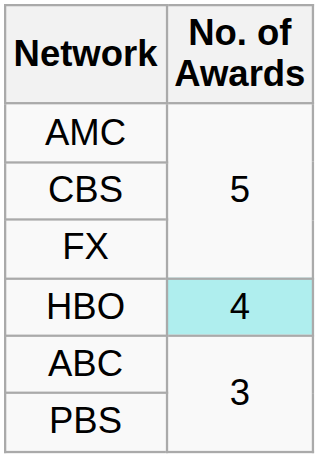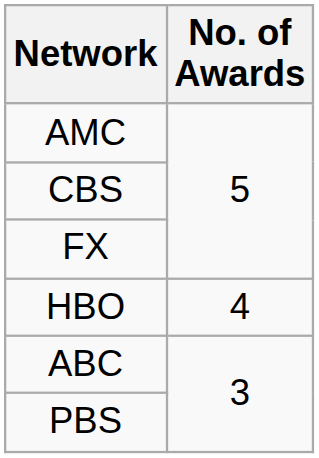(240, 305) paleturquoise background -> (240, 305) no background
